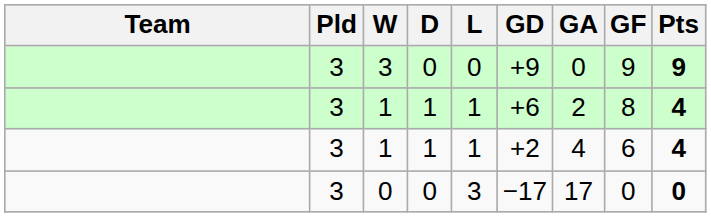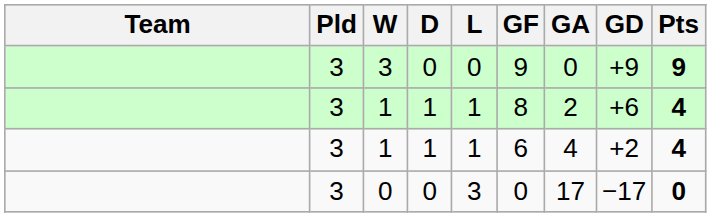columns swapped: (628, 25) <-> (525, 25)
